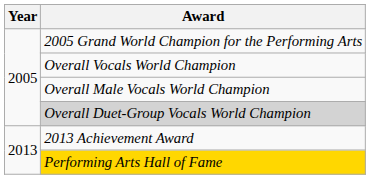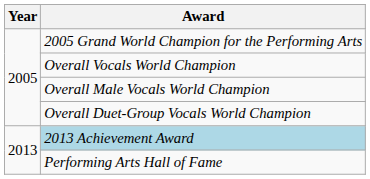(177, 114) lightgrey background -> (177, 114) no background
(119, 138) no background -> (119, 138) lightblue background
(133, 162) gold background -> (133, 162) no background
